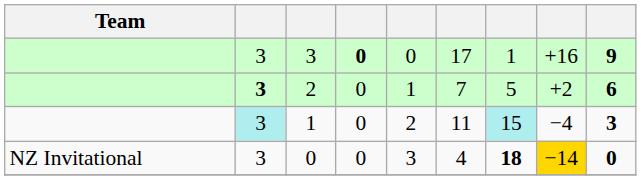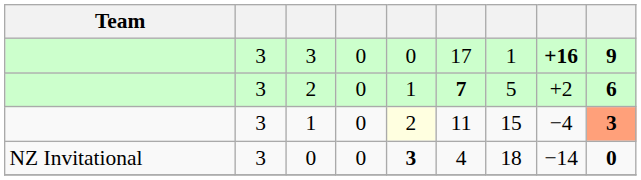(361, 55) bold -> (361, 55) normal
(561, 55) normal -> (561, 55) bold
(261, 89) bold -> (261, 89) normal
(461, 89) normal -> (461, 89) bold
(261, 123) paleturquoise background -> (261, 123) no background
(411, 123) no background -> (411, 123) lightyellow background
(511, 123) paleturquoise background -> (511, 123) no background
(611, 123) no background -> (611, 123) lightsalmon background
(411, 157) normal -> (411, 157) bold
(511, 157) bold -> (511, 157) normal
(561, 157) gold background -> (561, 157) no background
